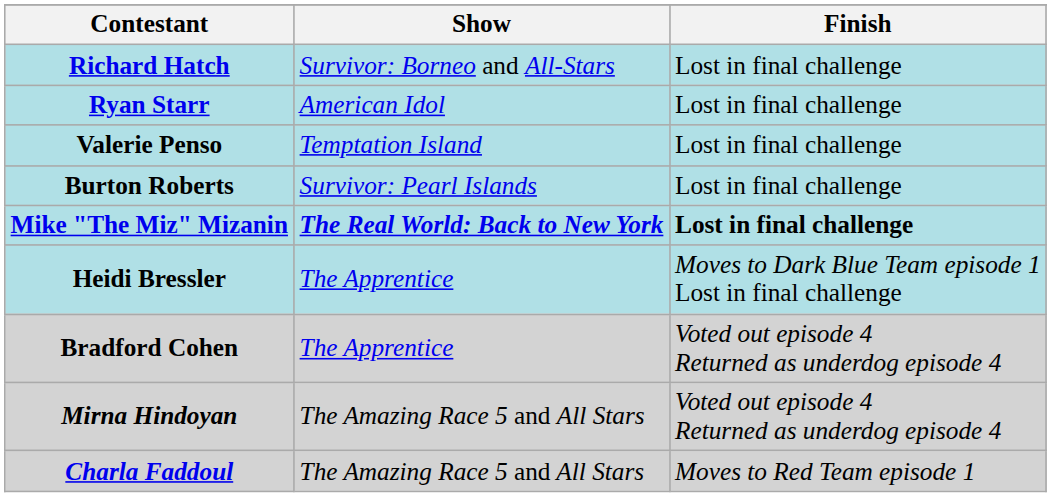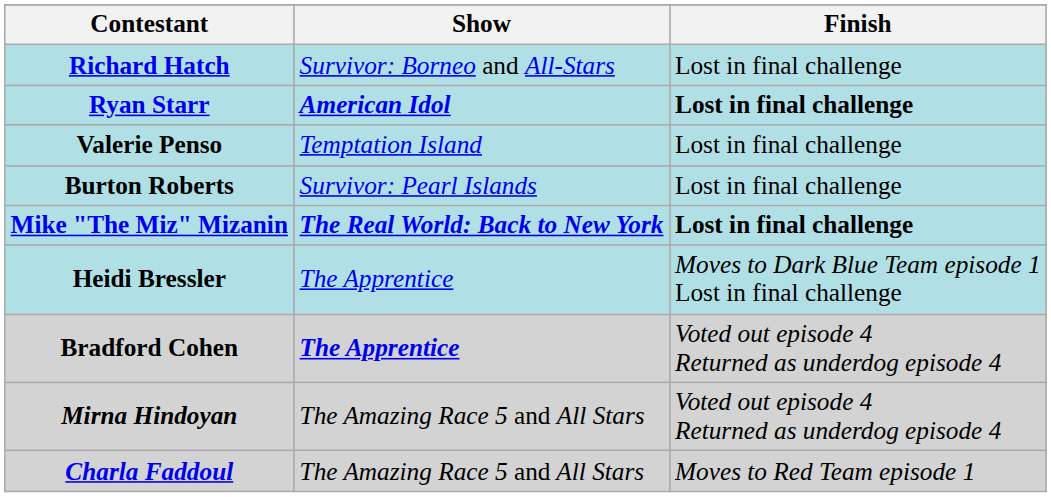(372, 104) normal -> (375, 104) bold
(788, 104) normal -> (794, 104) bold
(376, 347) normal -> (380, 347) bold
